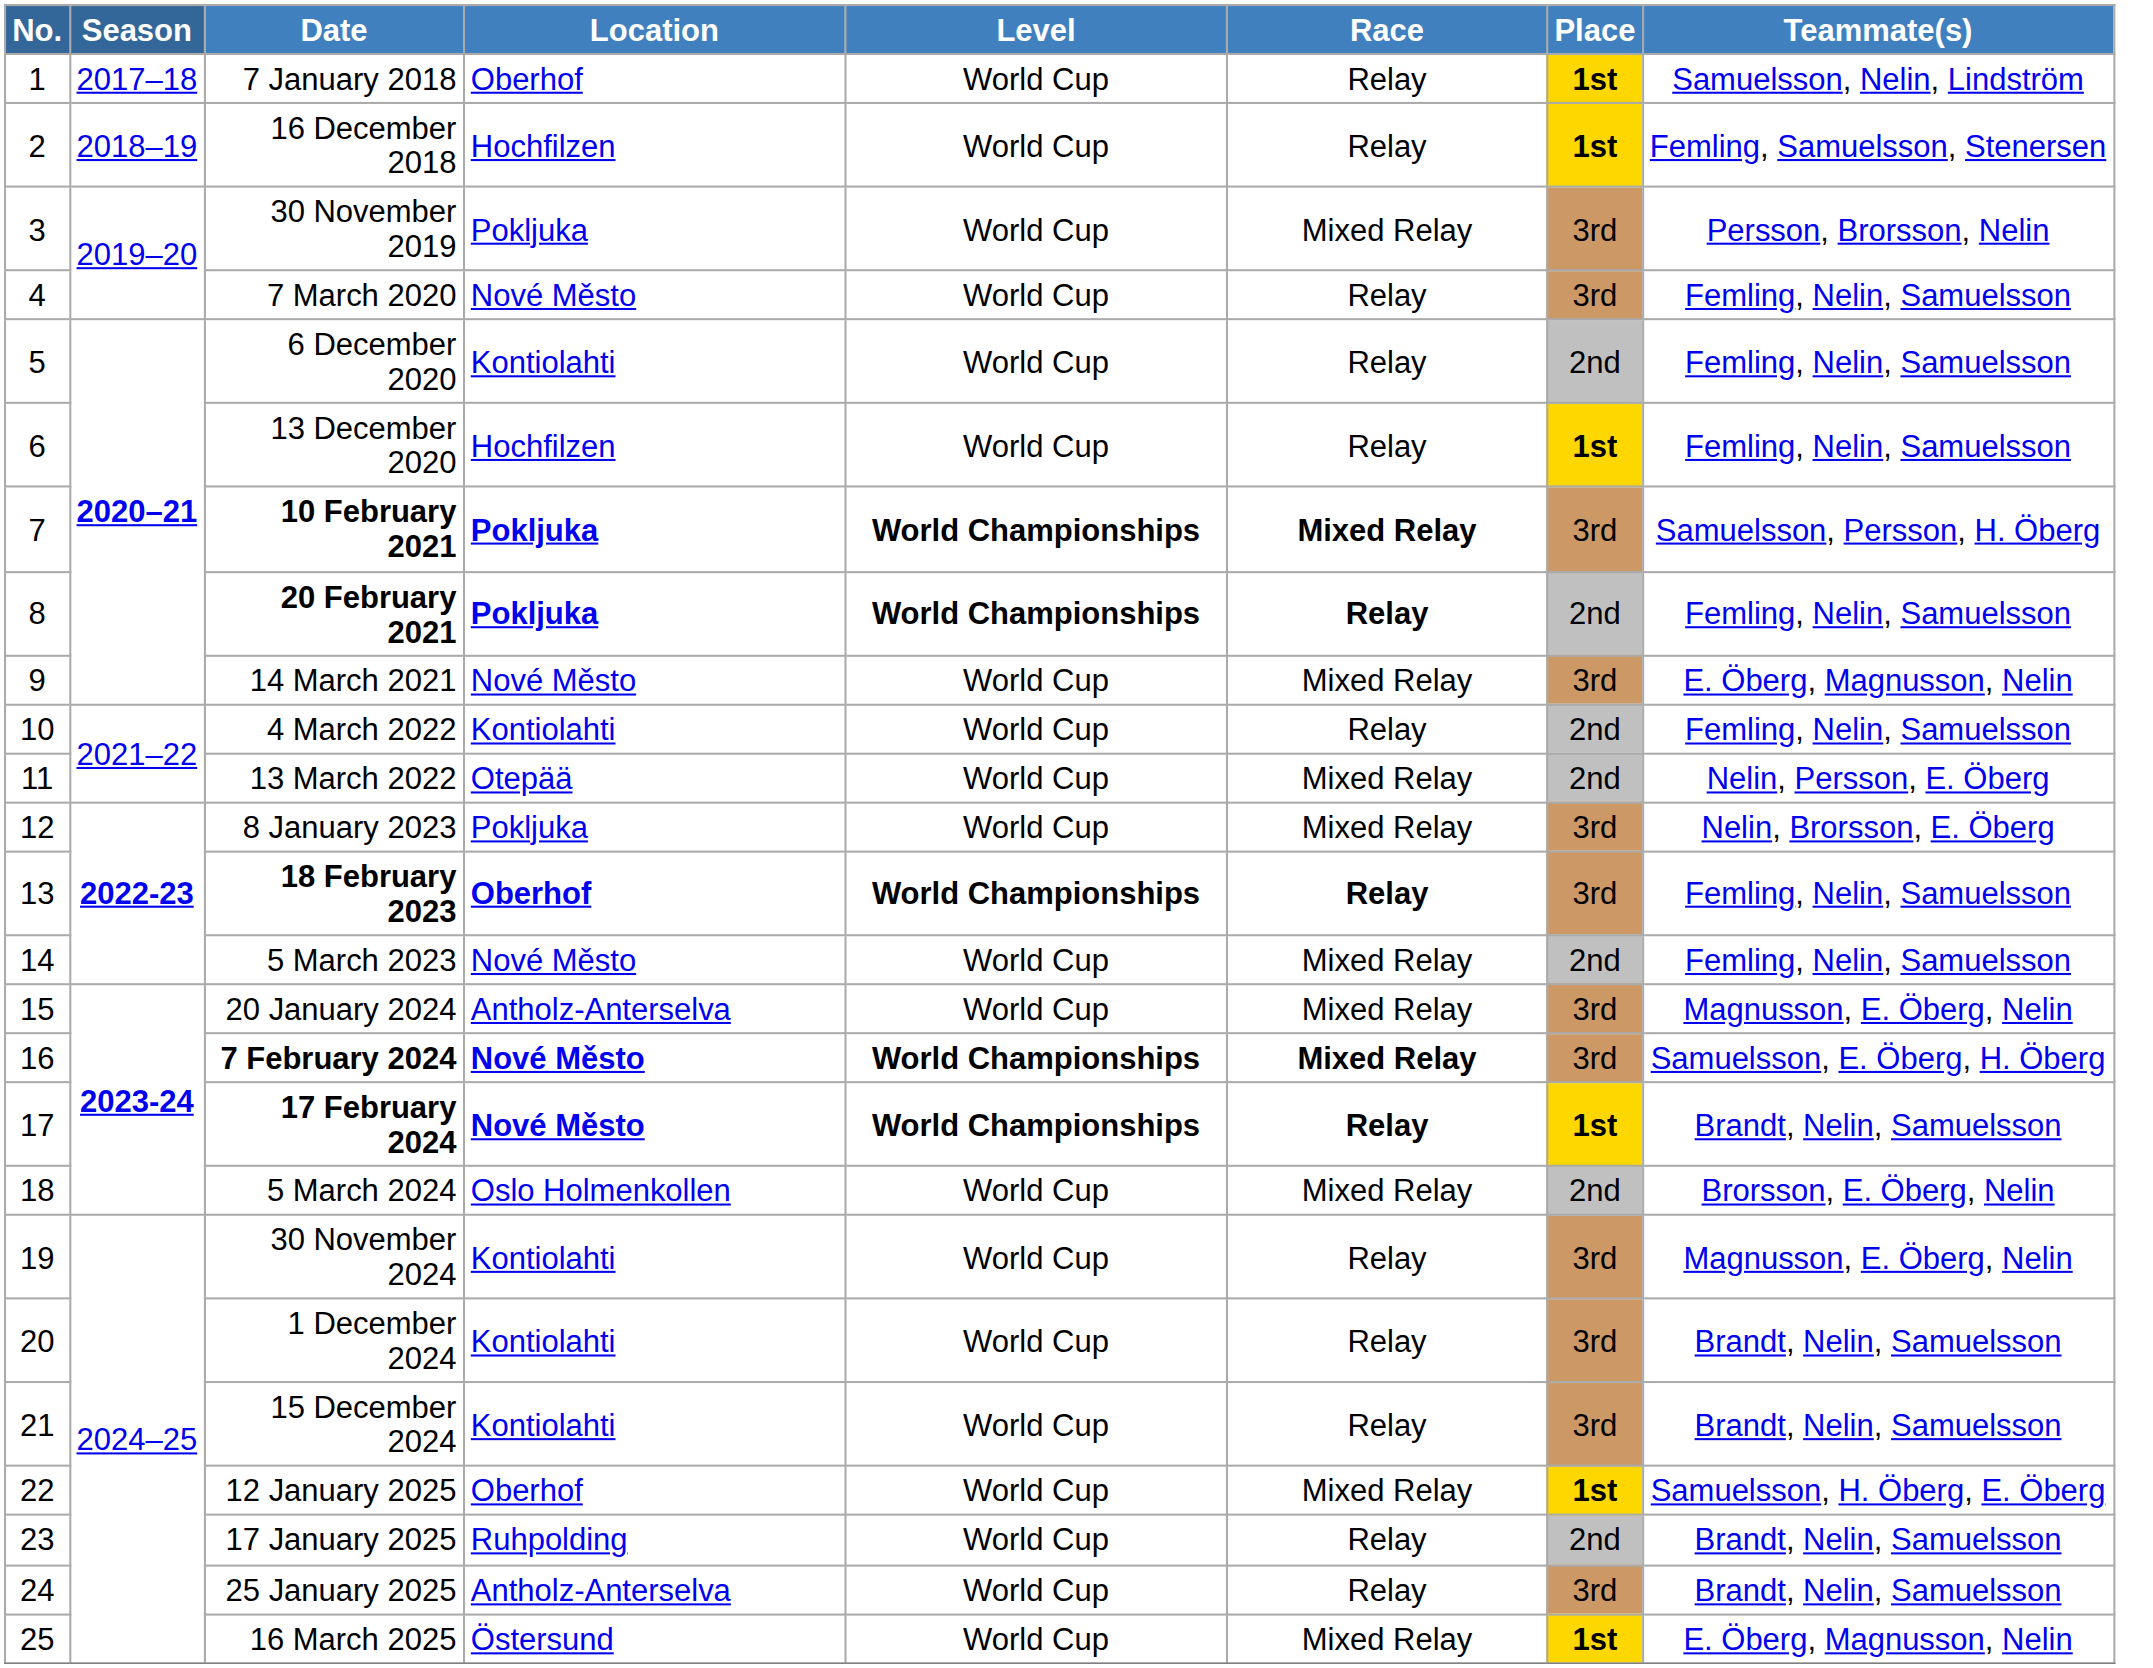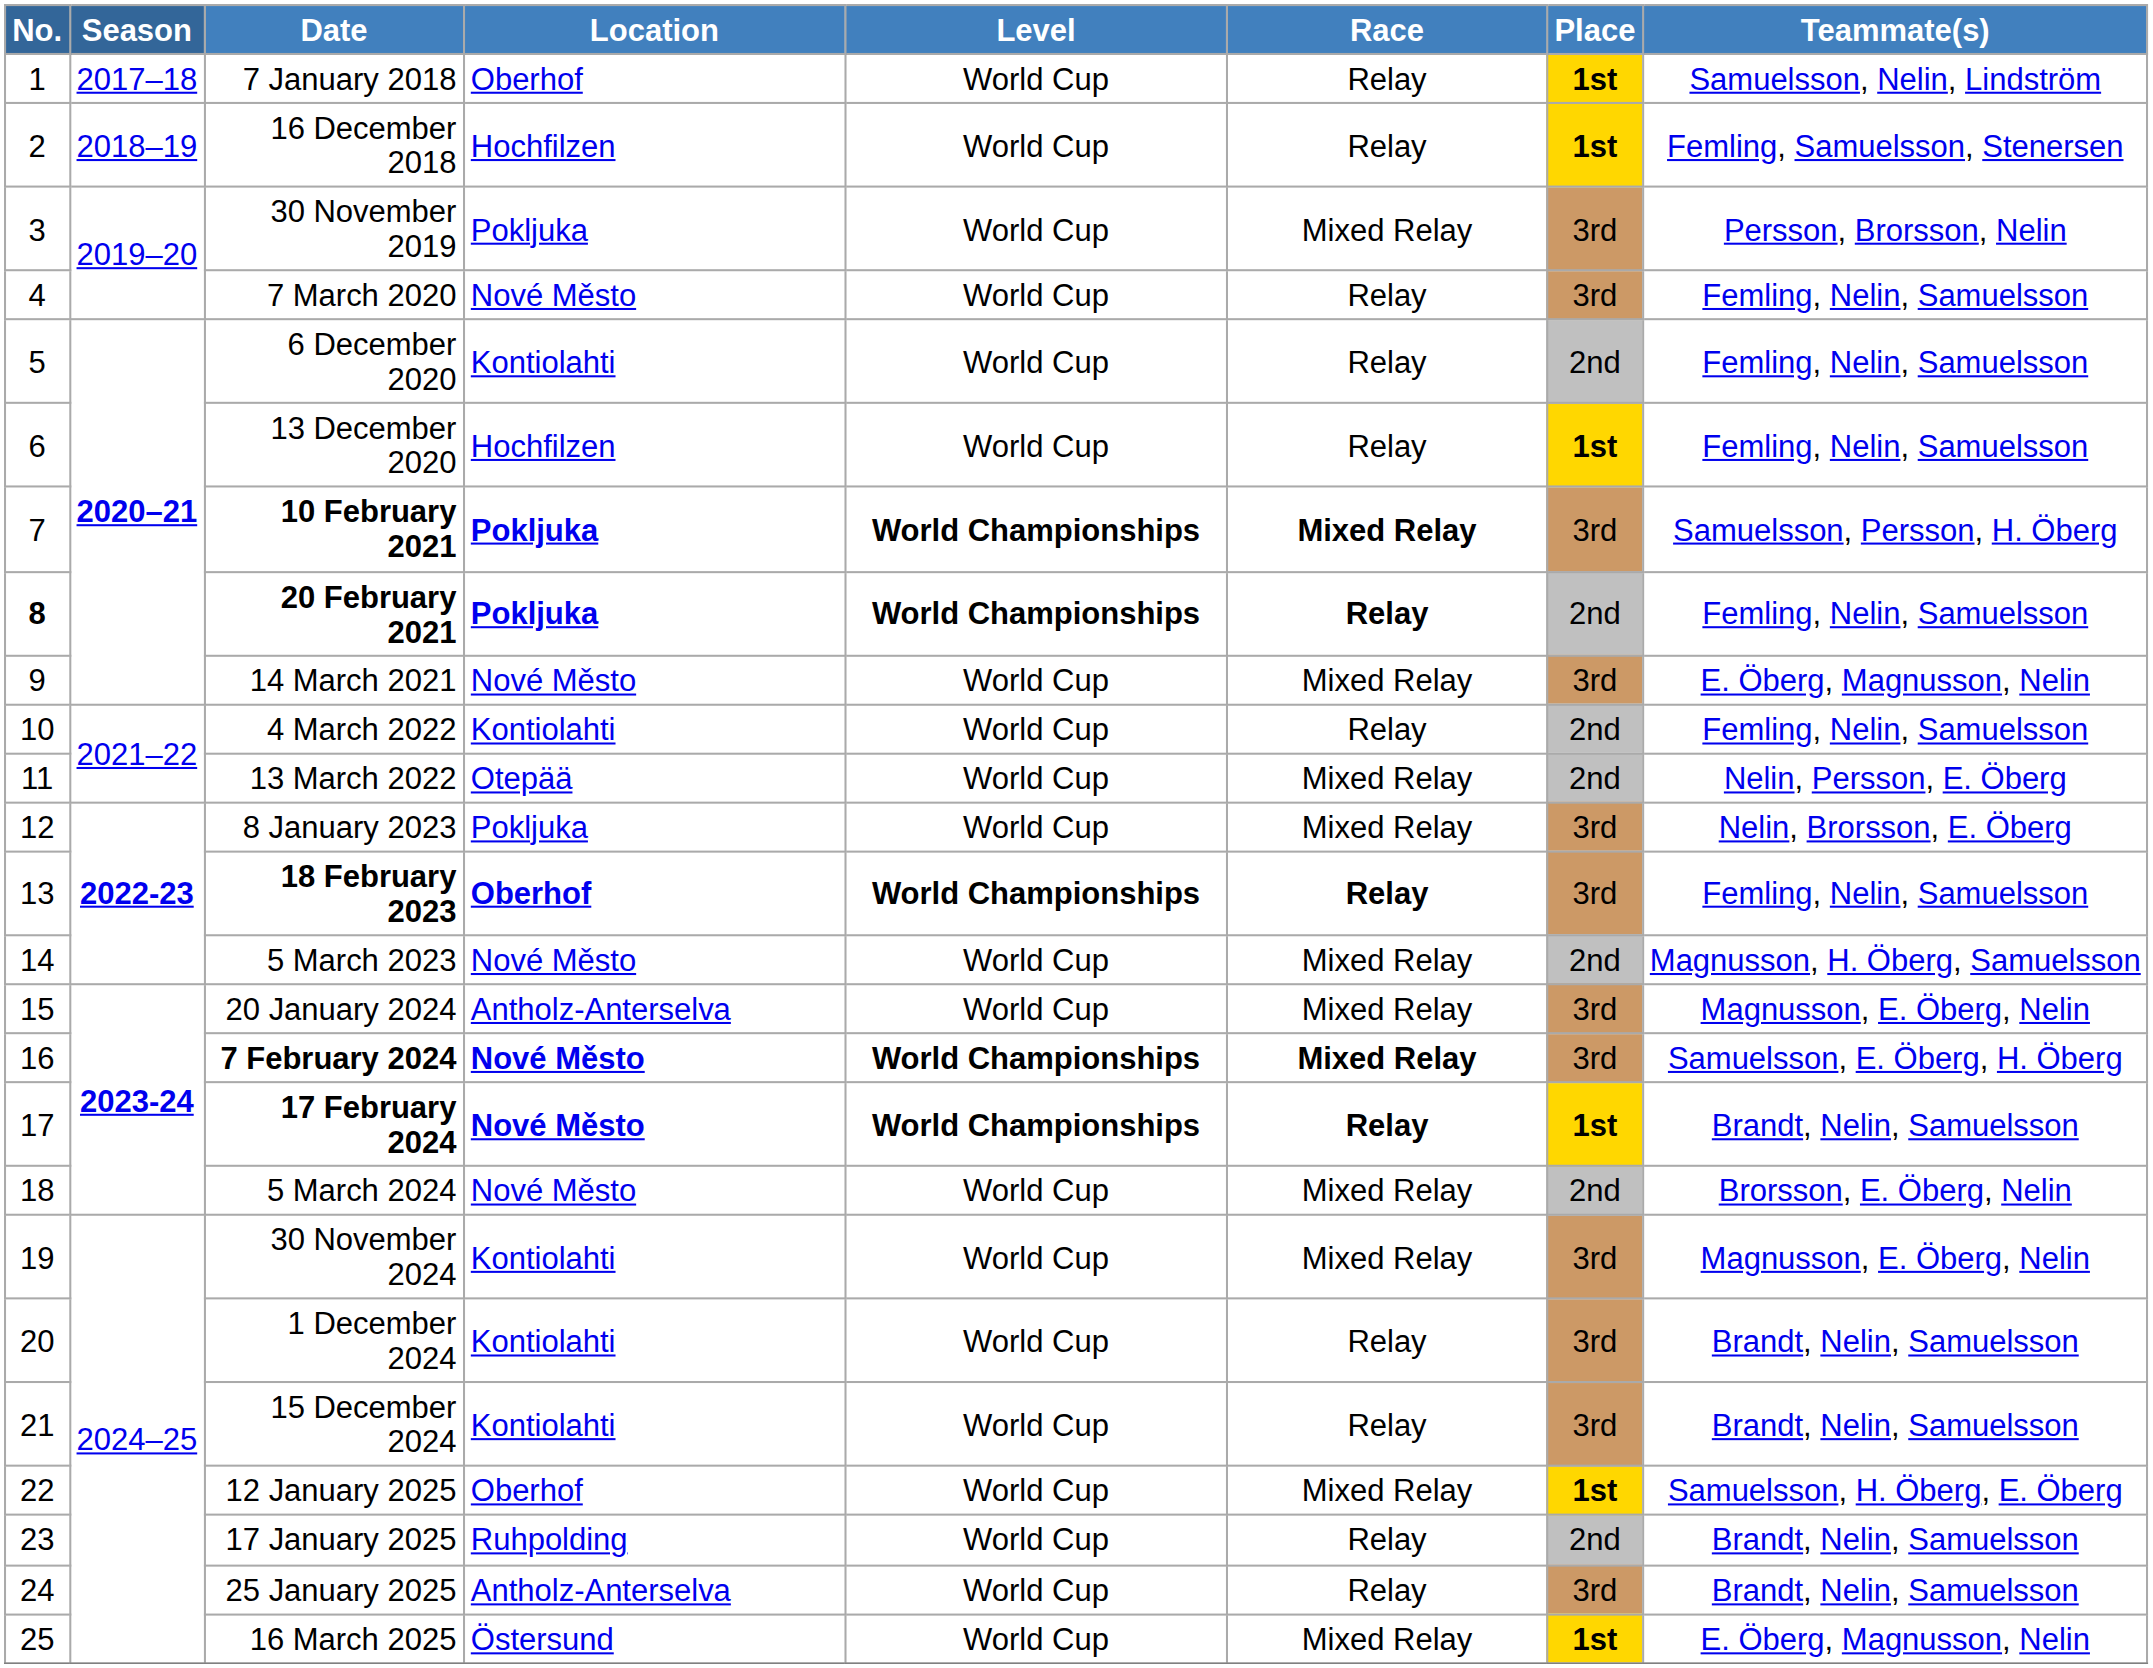(37, 613) normal -> (37, 613) bold
(1878, 960) Femling, Nelin, Samuelsson -> (1895, 960) Magnusson, H. Öberg, Samuelsson
(601, 1191) Oslo Holmenkollen -> (553, 1191) Nové Město
(1387, 1257) Relay -> (1387, 1257) Mixed Relay
